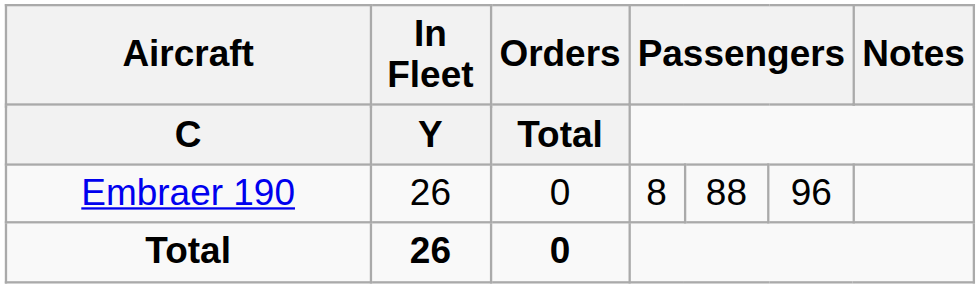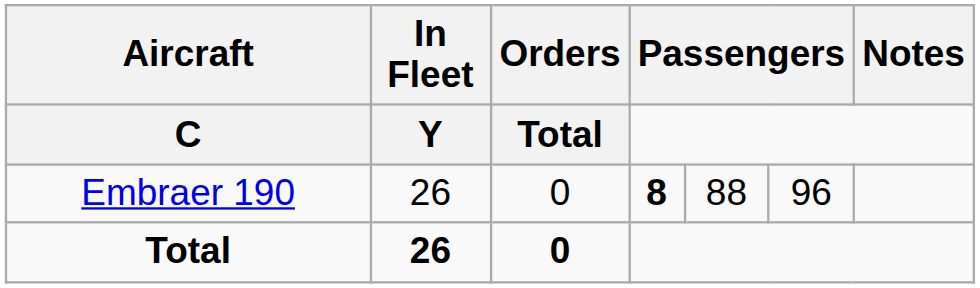(657, 192) normal -> (657, 192) bold
